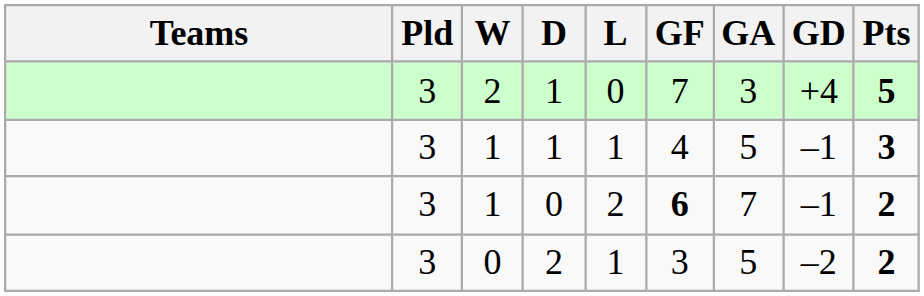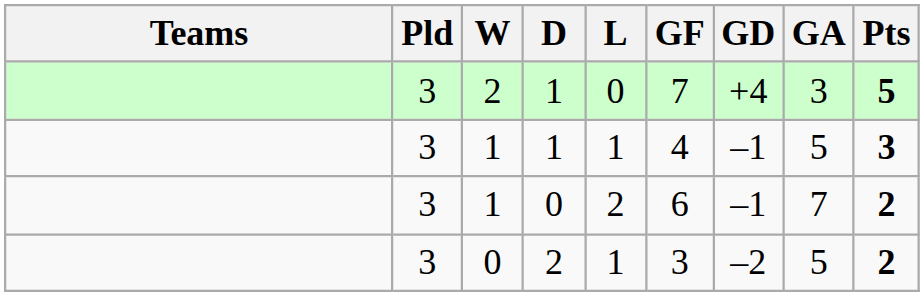columns swapped: (748, 33) <-> (819, 33)
(680, 204) bold -> (680, 204) normal
